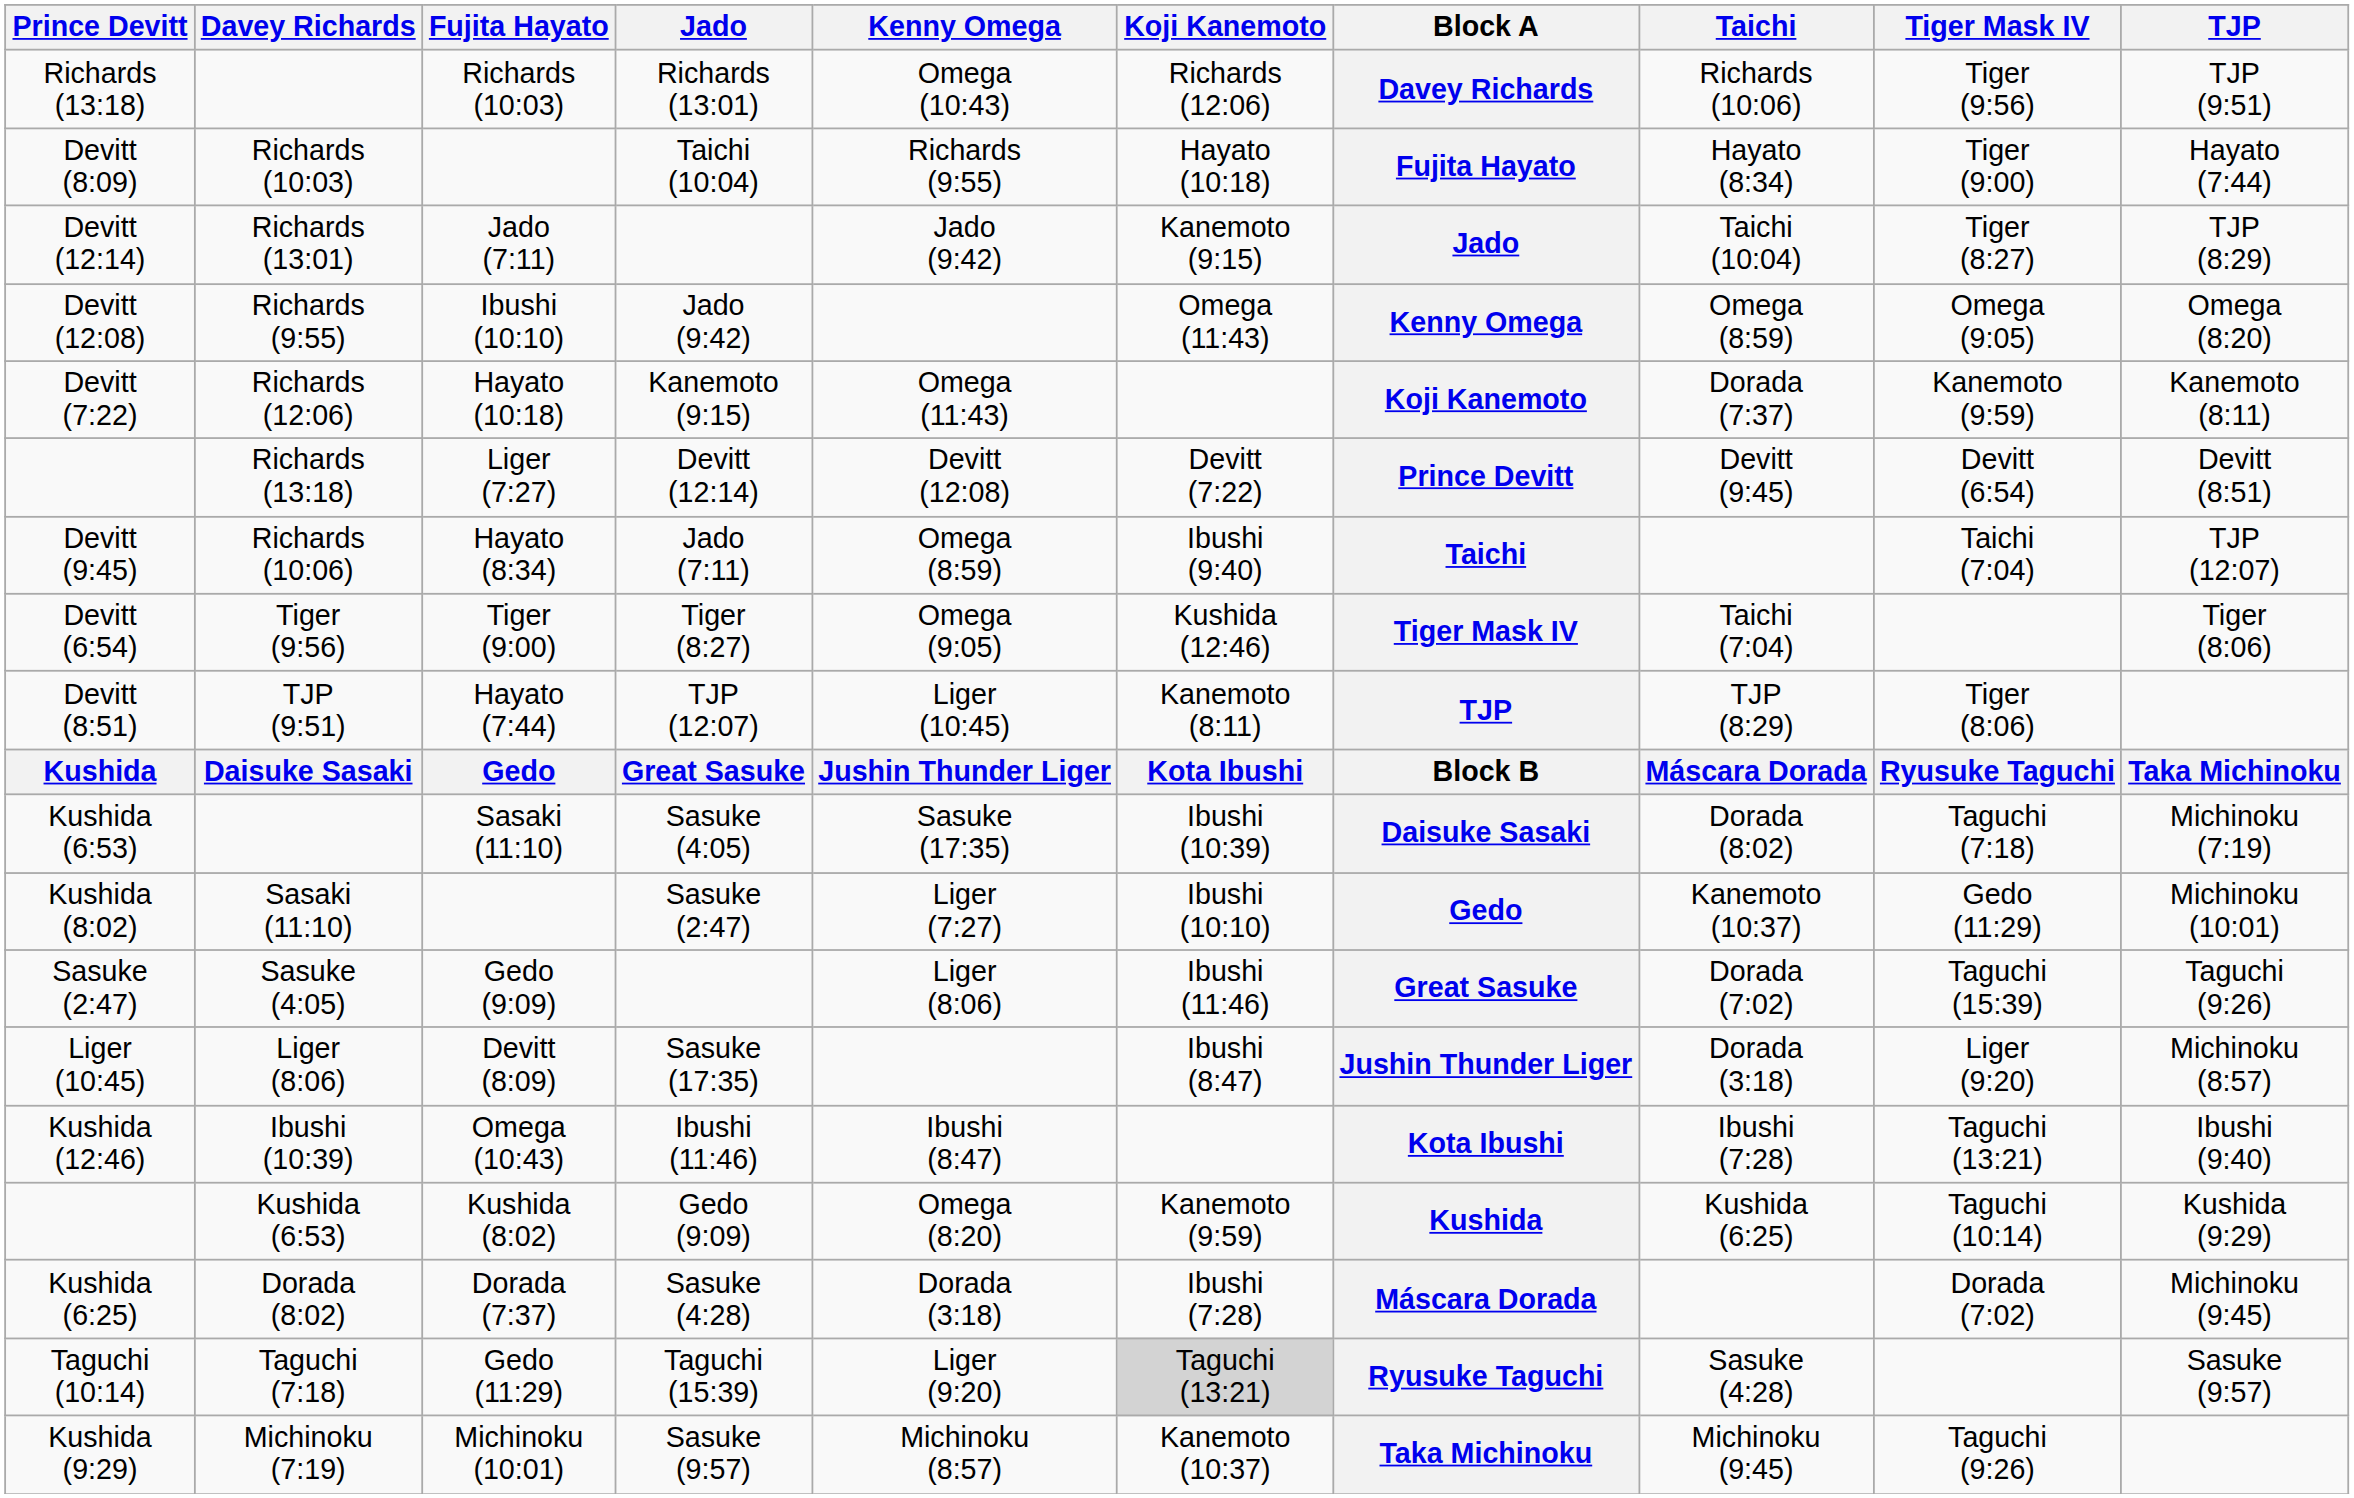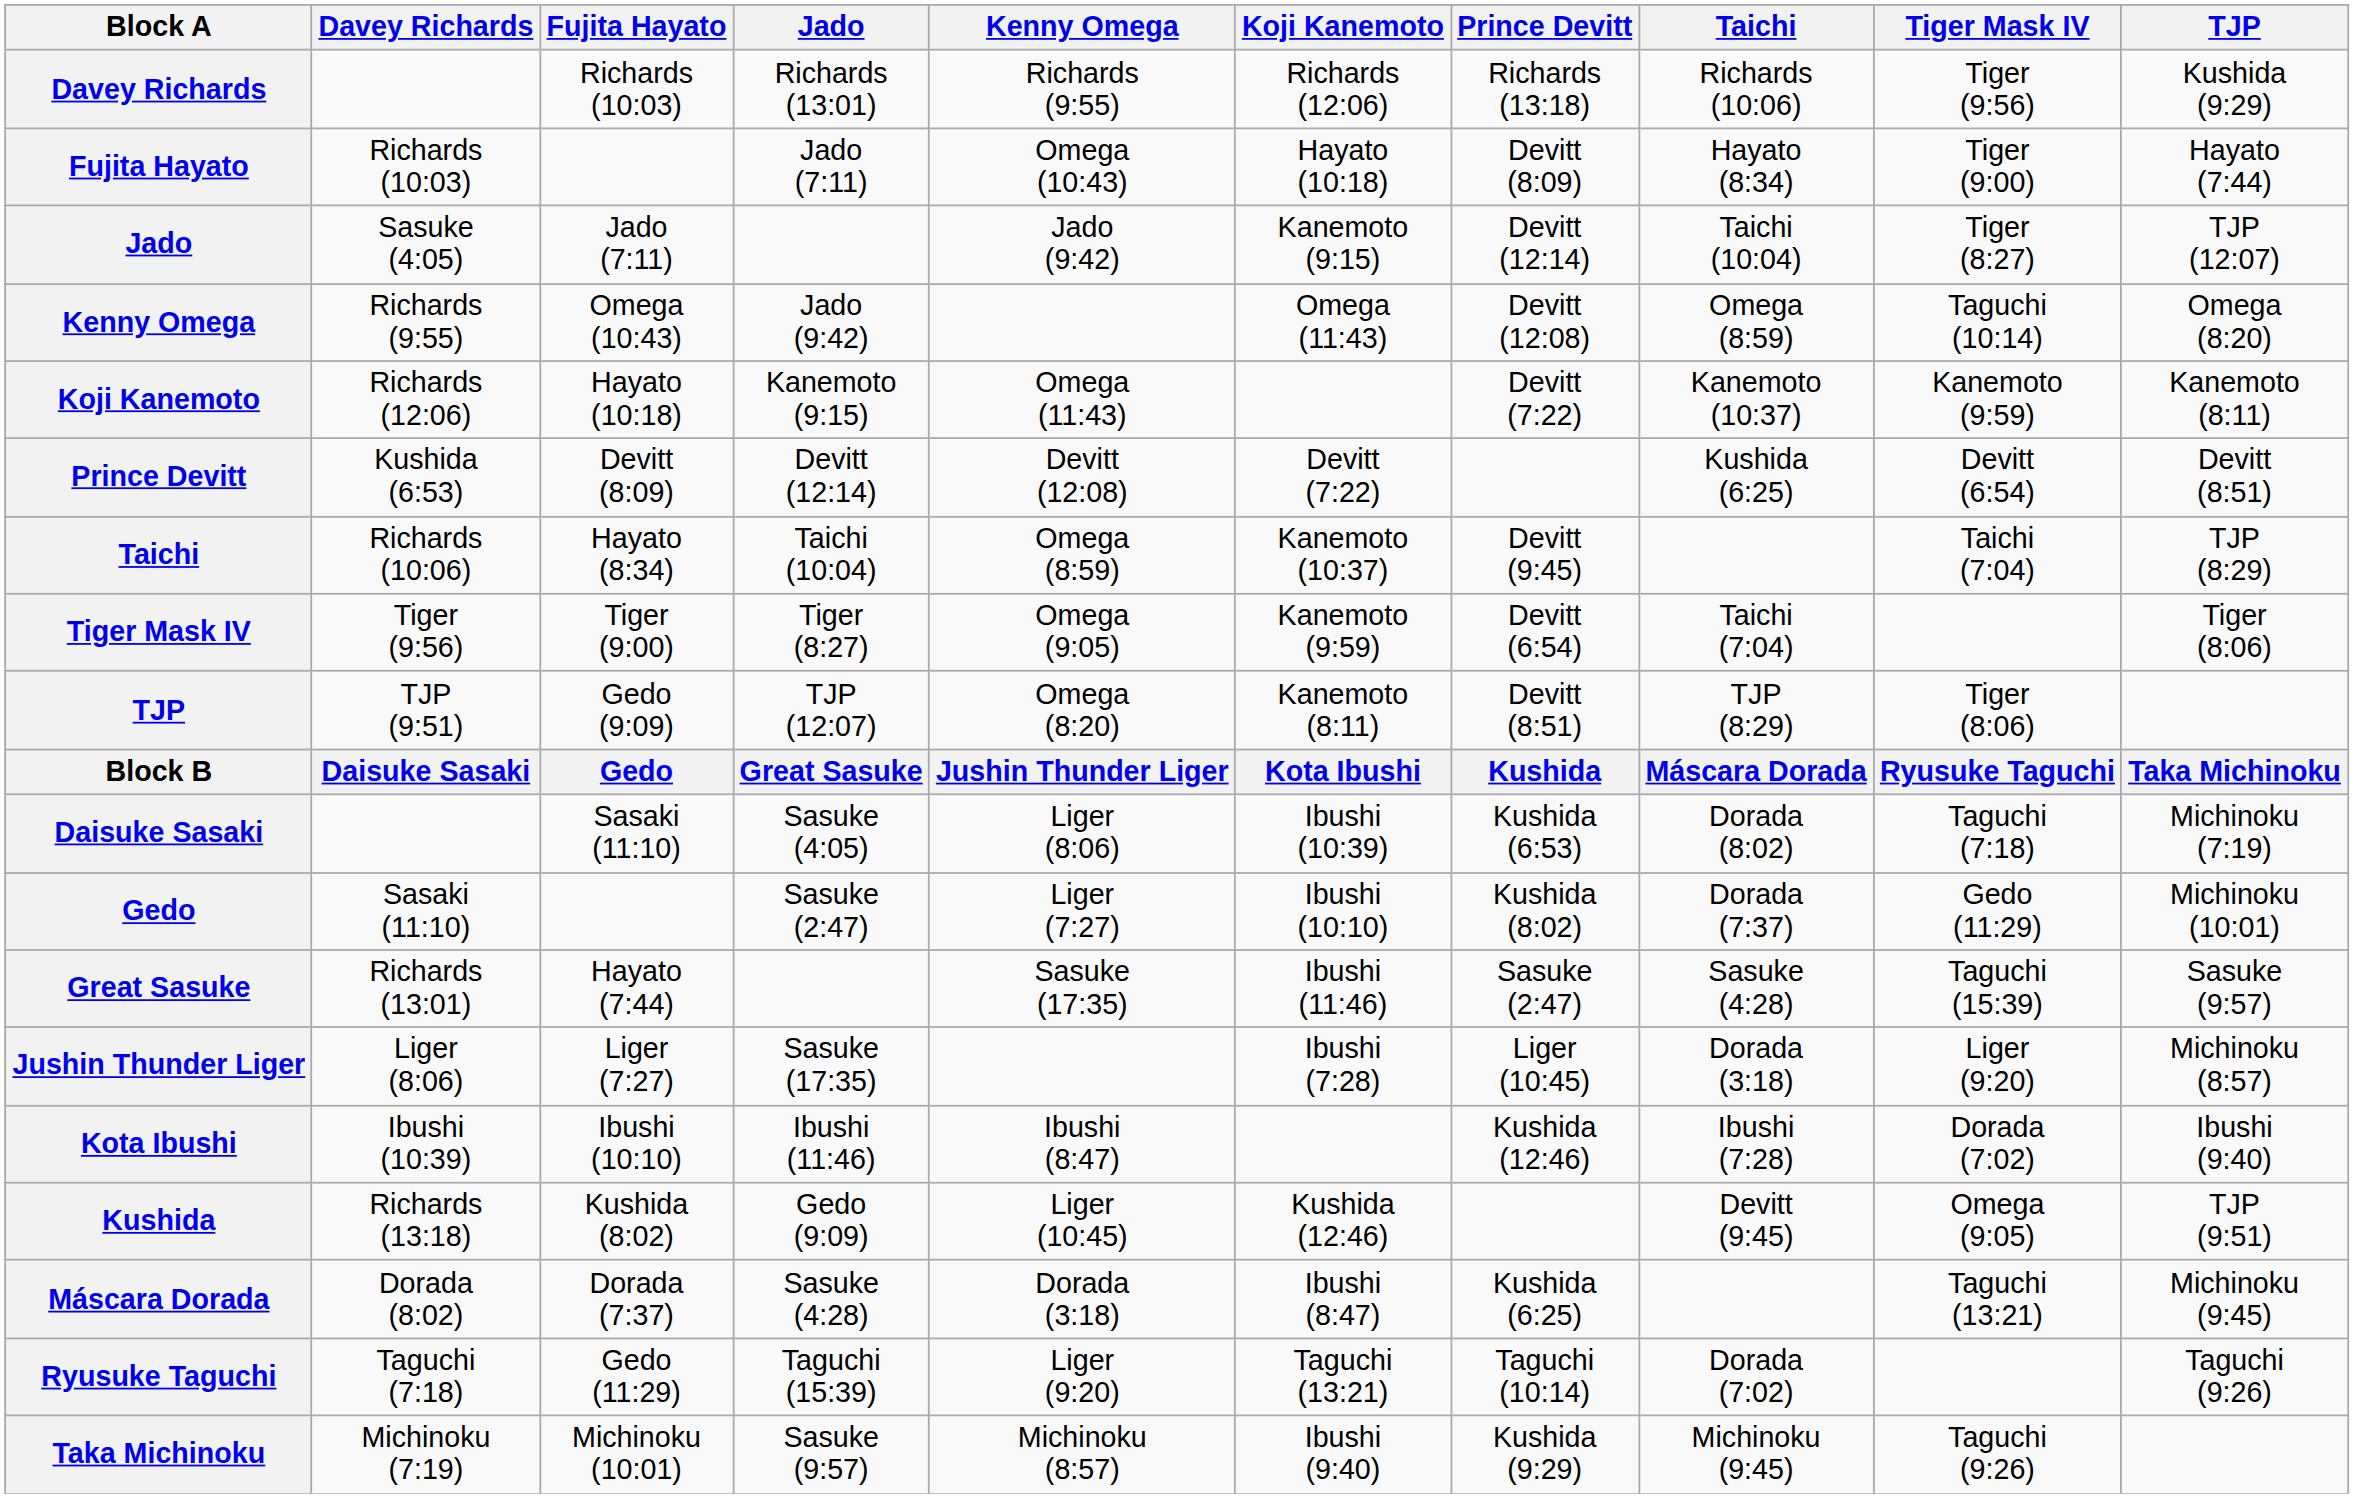columns swapped: (1486, 27) <-> (100, 27)
(965, 88) Omega (10:43) -> (1082, 88) Richards (9:55)
(2234, 88) TJP (9:51) -> (2234, 88) Kushida (9:29)
(713, 166) Taichi (10:04) -> (831, 166) Jado (7:11)
(965, 166) Richards (9:55) -> (1082, 166) Omega (10:43)
(308, 244) Richards (13:01) -> (426, 244) Sasuke (4:05)
(2234, 244) TJP (8:29) -> (2235, 244) TJP (12:07)
(519, 321) Ibushi (10:10) -> (636, 321) Omega (10:43)
(1997, 321) Omega (9:05) -> (1997, 321) Taguchi (10:14)
(1756, 399) Dorada (7:37) -> (1756, 399) Kanemoto (10:37)
(308, 476) Richards (13:18) -> (426, 476) Kushida (6:53)
(519, 476) Liger (7:27) -> (636, 476) Devitt (8:09)
(1756, 476) Devitt (9:45) -> (1756, 476) Kushida (6:25)
(713, 554) Jado (7:11) -> (831, 554) Taichi (10:04)
(1225, 554) Ibushi (9:40) -> (1343, 554) Kanemoto (10:37)
(2235, 554) TJP (12:07) -> (2234, 554) TJP (8:29)
(1225, 632) Kushida (12:46) -> (1343, 632) Kanemoto (9:59)
(519, 709) Hayato (7:44) -> (636, 709) Gedo (9:09)
(965, 709) Liger (10:45) -> (1082, 709) Omega (8:20)
(965, 832) Sasuke (17:35) -> (1082, 832) Liger (8:06)
(1756, 910) Kanemoto (10:37) -> (1756, 910) Dorada (7:37)
(308, 988) Sasuke (4:05) -> (426, 988) Richards (13:01)
(519, 988) Gedo (9:09) -> (636, 988) Hayato (7:44)
(965, 988) Liger (8:06) -> (1082, 988) Sasuke (17:35)
(1756, 988) Dorada (7:02) -> (1756, 988) Sasuke (4:28)
(2235, 988) Taguchi (9:26) -> (2235, 988) Sasuke (9:57)
(519, 1065) Devitt (8:09) -> (636, 1065) Liger (7:27)
(1225, 1065) Ibushi (8:47) -> (1343, 1065) Ibushi (7:28)
(519, 1143) Omega (10:43) -> (636, 1143) Ibushi (10:10)
(1997, 1143) Taguchi (13:21) -> (1997, 1143) Dorada (7:02)
(308, 1221) Kushida (6:53) -> (426, 1221) Richards (13:18)
(965, 1221) Omega (8:20) -> (1082, 1221) Liger (10:45)
(1225, 1221) Kanemoto (9:59) -> (1343, 1221) Kushida (12:46)
(1756, 1221) Kushida (6:25) -> (1756, 1221) Devitt (9:45)
(1997, 1221) Taguchi (10:14) -> (1997, 1221) Omega (9:05)
(2234, 1221) Kushida (9:29) -> (2234, 1221) TJP (9:51)
(1225, 1298) Ibushi (7:28) -> (1343, 1298) Ibushi (8:47)
(1997, 1298) Dorada (7:02) -> (1997, 1298) Taguchi (13:21)
(1225, 1376) lightgrey background -> (1343, 1376) no background
(1756, 1376) Sasuke (4:28) -> (1756, 1376) Dorada (7:02)
(2235, 1376) Sasuke (9:57) -> (2235, 1376) Taguchi (9:26)
(1225, 1454) Kanemoto (10:37) -> (1343, 1454) Ibushi (9:40)
